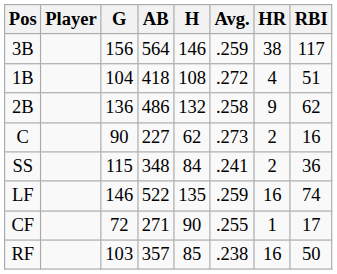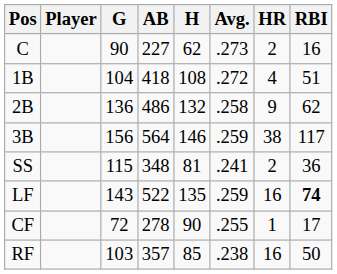rows swapped: (23, 136) <-> (23, 48)
(192, 166) 84 -> (192, 166) 81
(119, 195) 146 -> (119, 195) 143
(311, 195) normal -> (311, 195) bold
(156, 225) 271 -> (156, 225) 278
